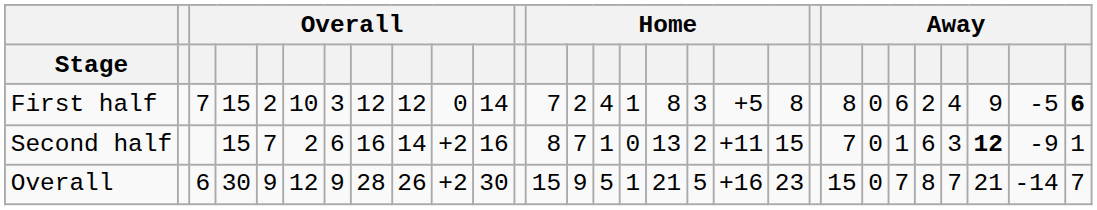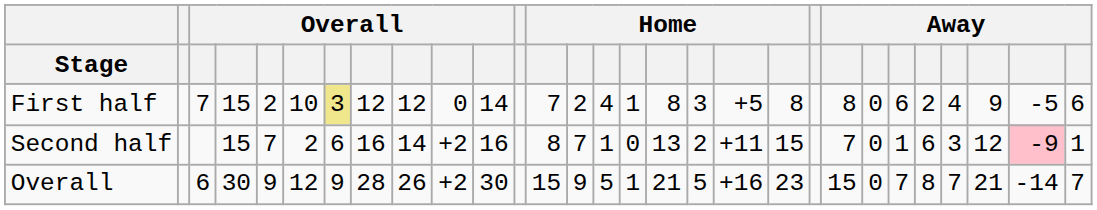(337, 105) no background -> (337, 105) khaki background
(1078, 105) bold -> (1078, 105) normal
(988, 144) bold -> (988, 144) normal
(1044, 144) no background -> (1044, 144) pink background
